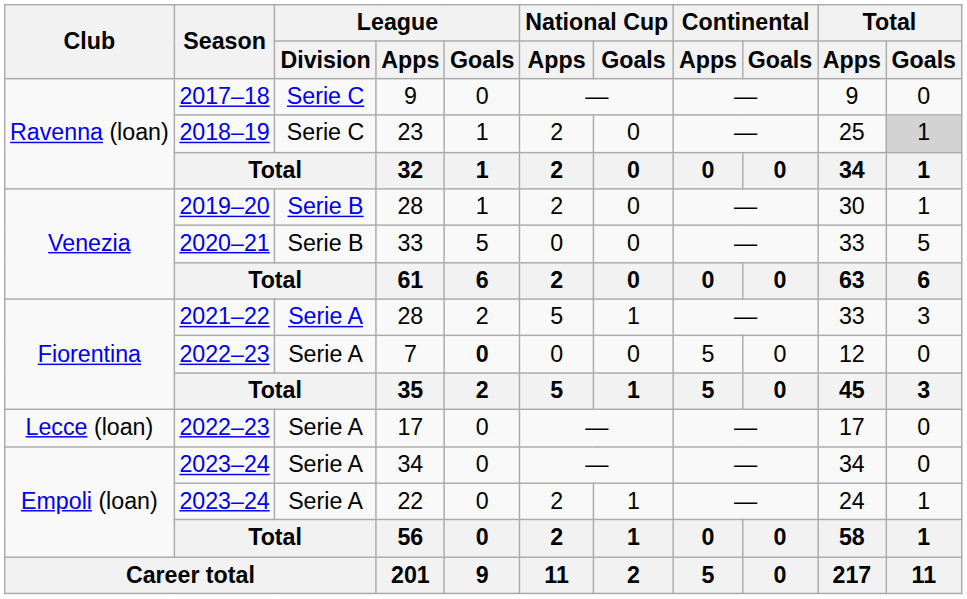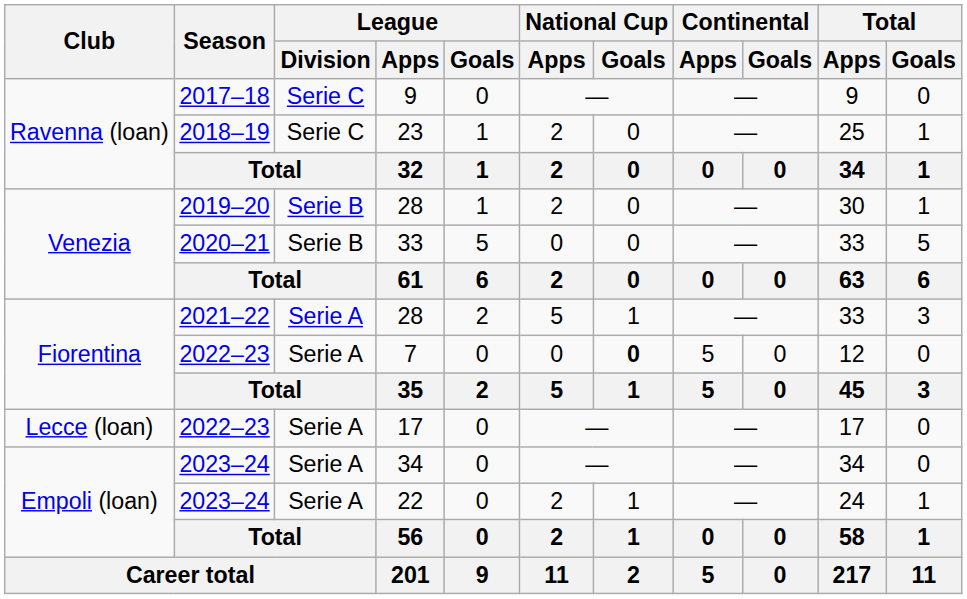(924, 133) lightgrey background -> (924, 133) no background
(482, 354) bold -> (482, 354) normal
(633, 354) normal -> (633, 354) bold
